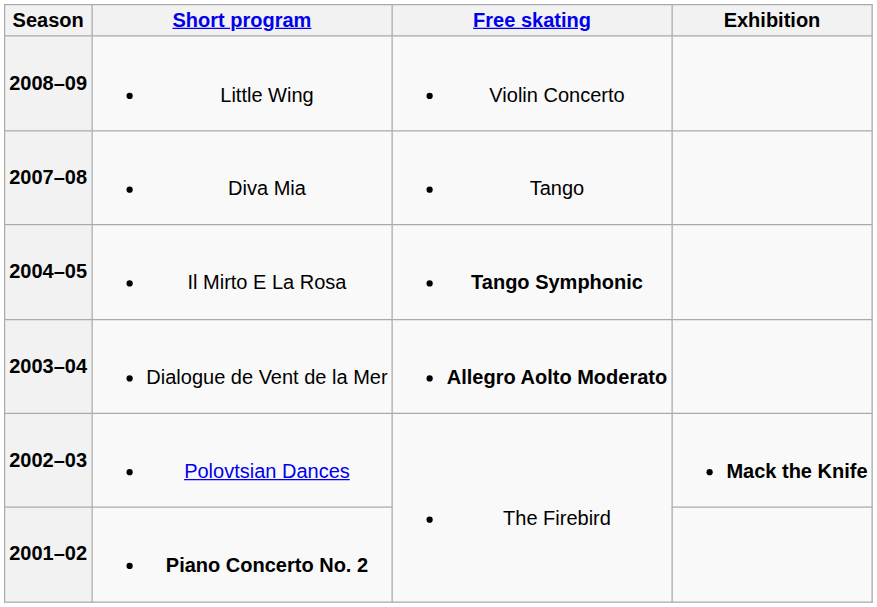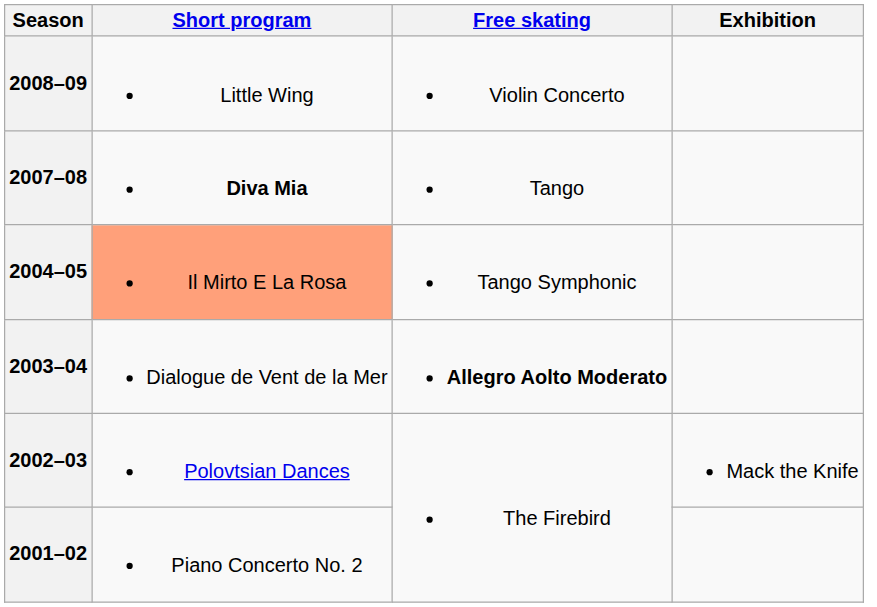(242, 189) normal -> (242, 189) bold
(242, 283) no background -> (242, 283) lightsalmon background
(532, 283) bold -> (532, 283) normal
(772, 472) bold -> (768, 472) normal
(242, 566) bold -> (242, 566) normal
